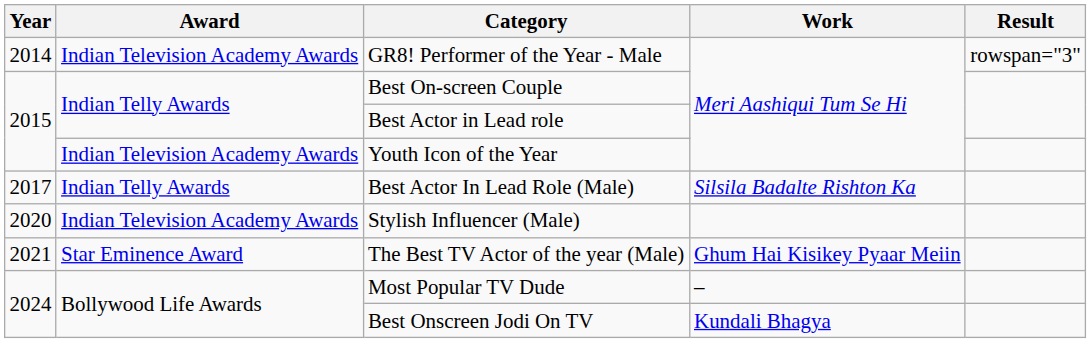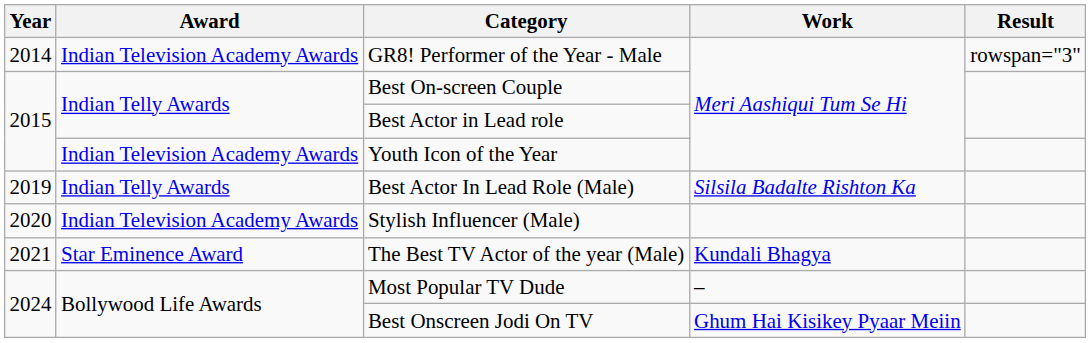(30, 187) 2017 -> (30, 187) 2019
(827, 253) Ghum Hai Kisikey Pyaar Meiin -> (762, 253) Kundali Bhagya
(762, 320) Kundali Bhagya -> (827, 320) Ghum Hai Kisikey Pyaar Meiin
